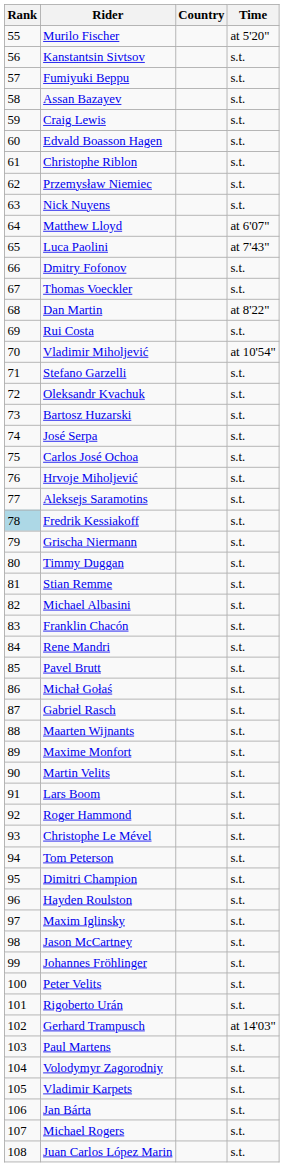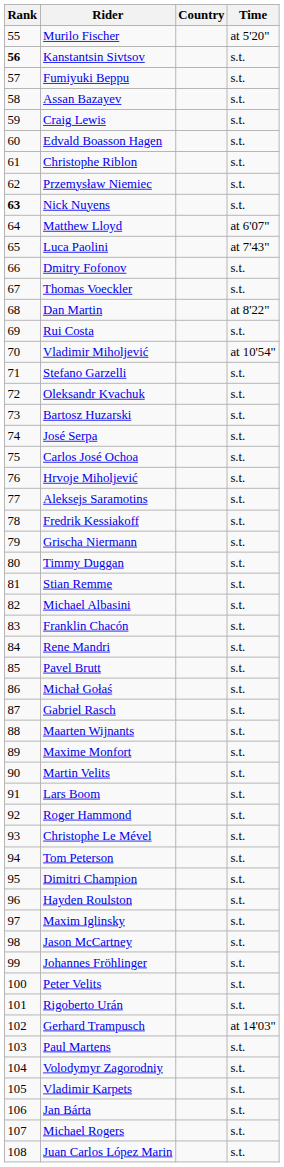(14, 57) normal -> (14, 57) bold
(14, 204) normal -> (14, 204) bold
(14, 520) lightblue background -> (14, 520) no background
